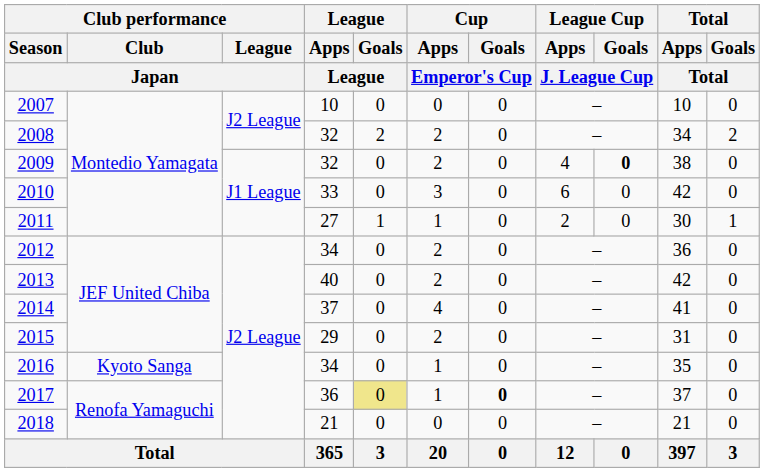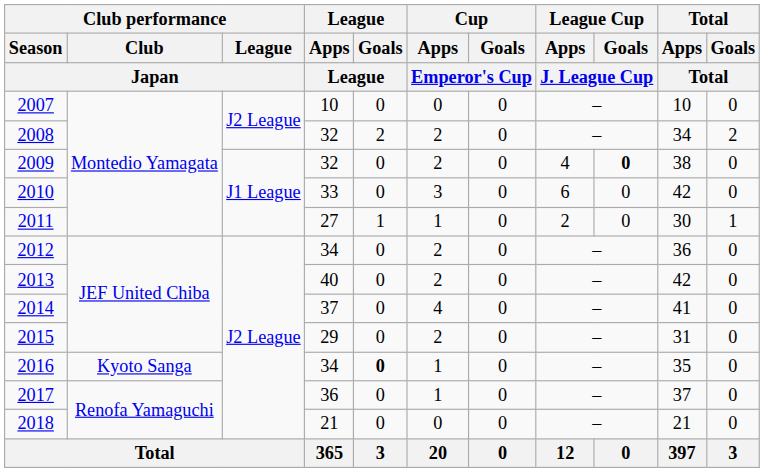(380, 366) normal -> (380, 366) bold
(380, 395) khaki background -> (380, 395) no background
(502, 395) bold -> (502, 395) normal
